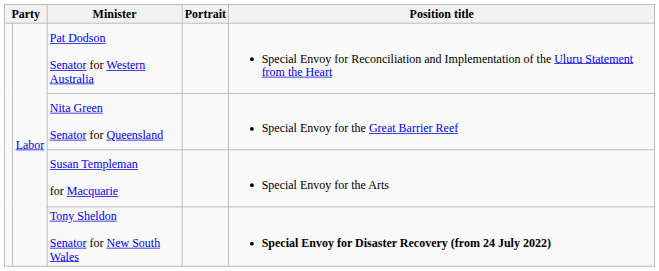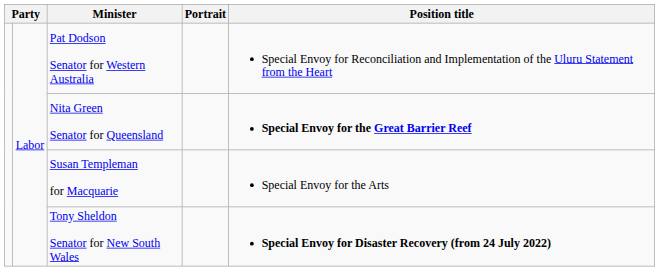(442, 128) normal -> (442, 128) bold
